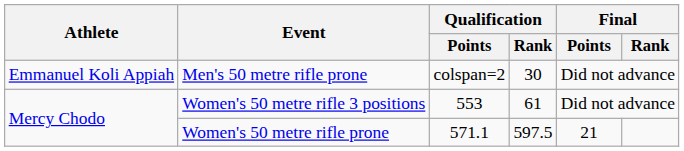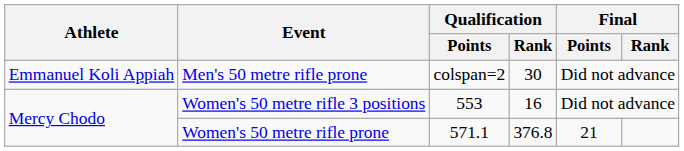(533, 103) 61 -> (533, 103) 16
(533, 132) 597.5 -> (533, 132) 376.8
